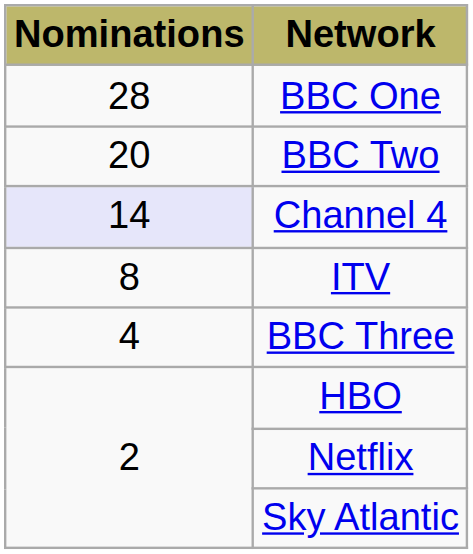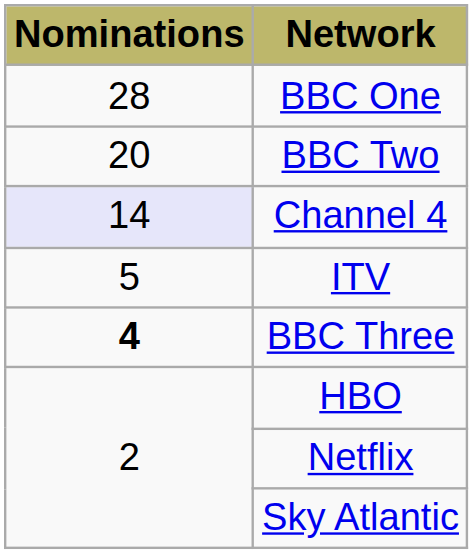(129, 276) 8 -> (129, 276) 5
(129, 336) normal -> (129, 336) bold
